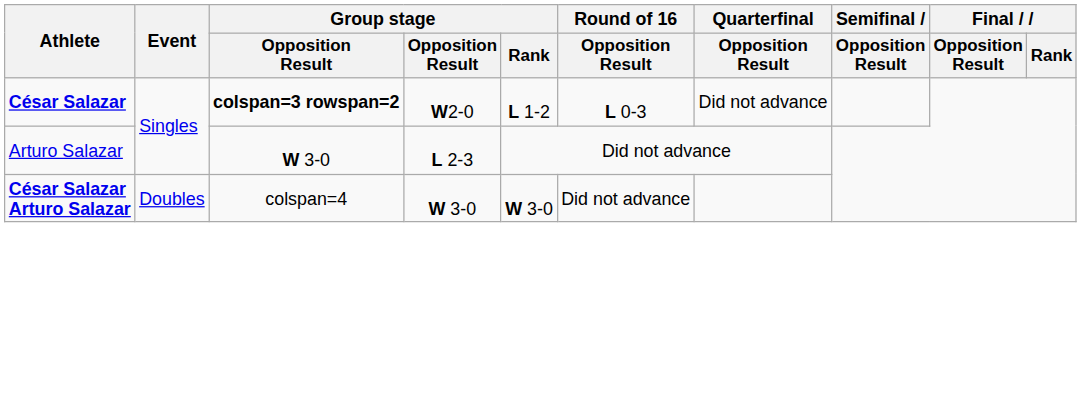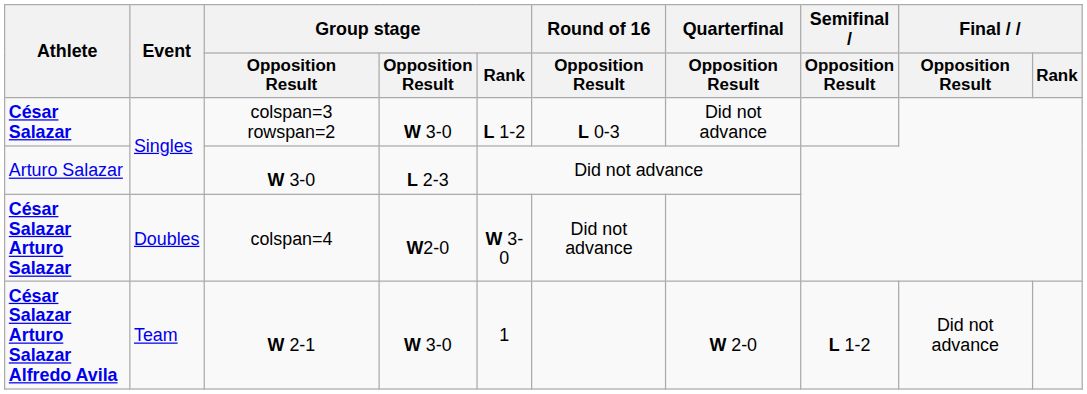(306, 102) bold -> (291, 122) normal
(452, 112) W2-0 -> (428, 132) W 3-0
(452, 208) W 3-0 -> (428, 248) W2-0
+ row: (63, 336)
